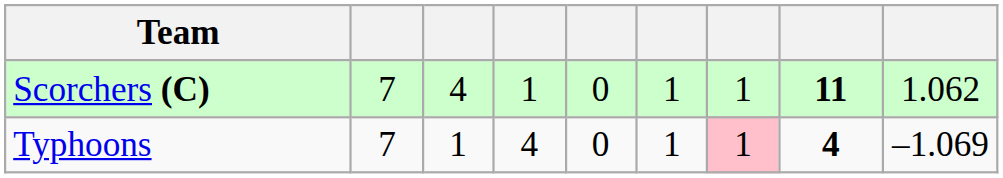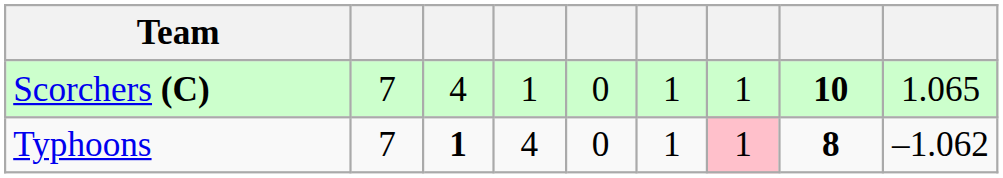(831, 88) 11 -> (831, 88) 10
(941, 88) 1.062 -> (941, 88) 1.065
(458, 144) normal -> (458, 144) bold
(831, 144) 4 -> (831, 144) 8
(941, 144) –1.069 -> (941, 144) –1.062
